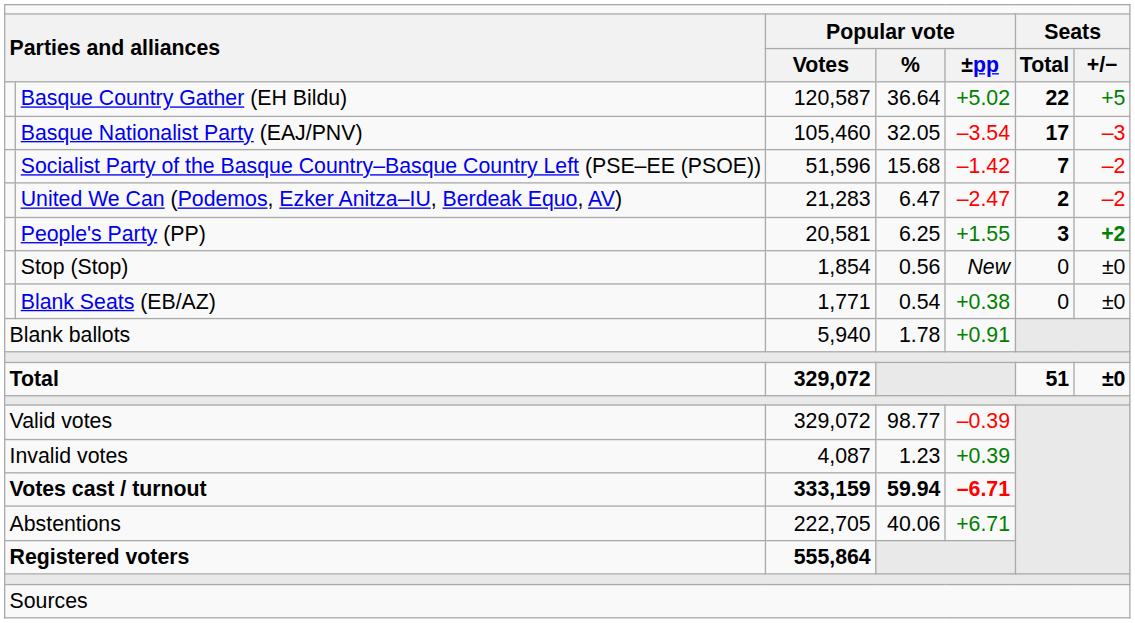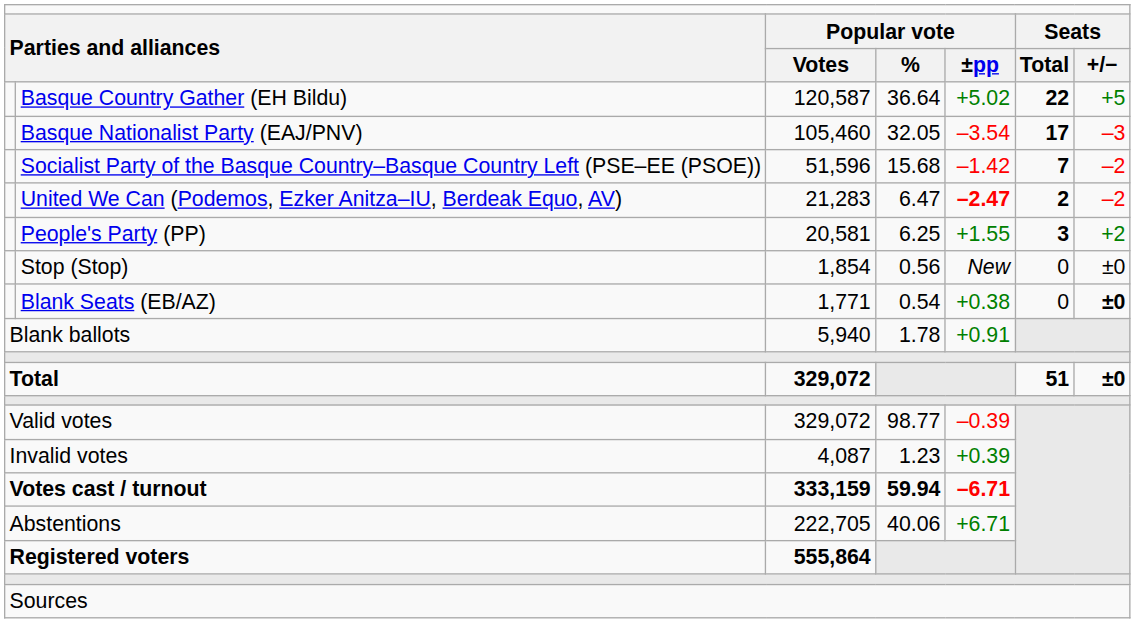(983, 199) normal -> (983, 199) bold
(1113, 233) bold -> (1113, 233) normal
(1114, 301) normal -> (1114, 301) bold
